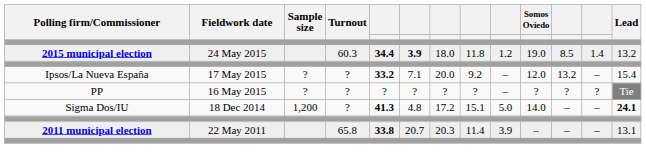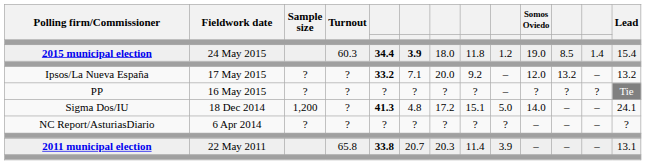(627, 53) 13.2 -> (627, 53) 15.4
(627, 75) 15.4 -> (627, 75) 13.2
(627, 108) bold -> (627, 108) normal
+ row: (97, 124)
